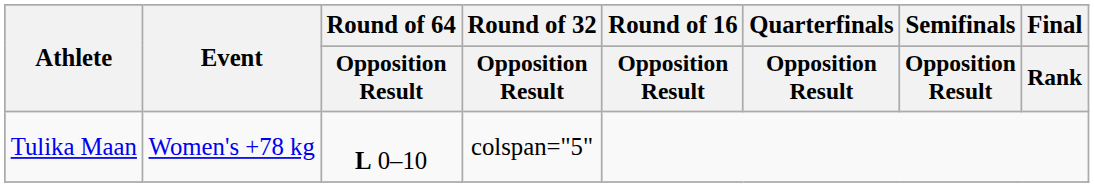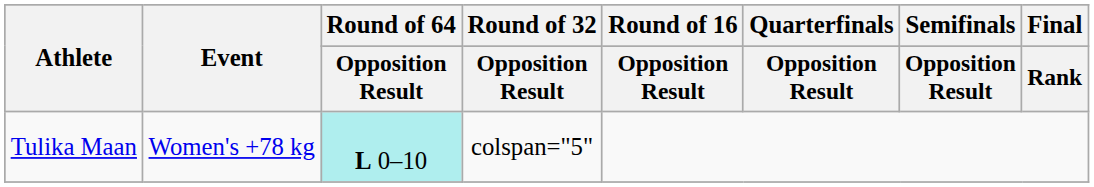(391, 161) no background -> (391, 161) paleturquoise background
